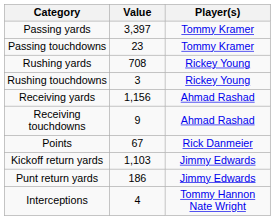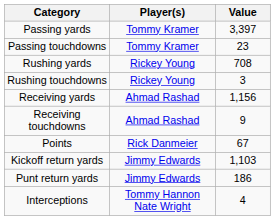columns swapped: (218, 13) <-> (137, 13)
